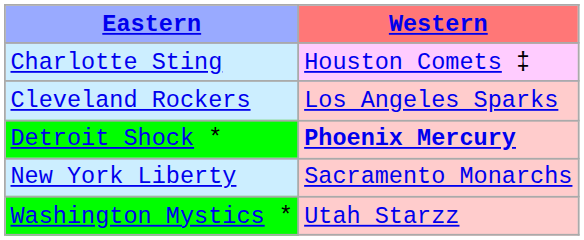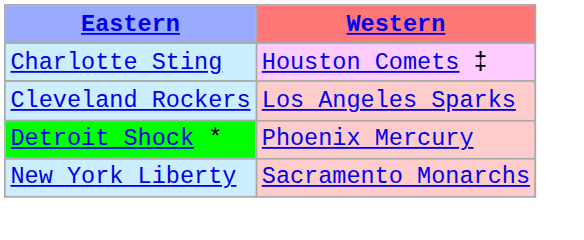(410, 139) bold -> (368, 139) normal
- row: (152, 216)
